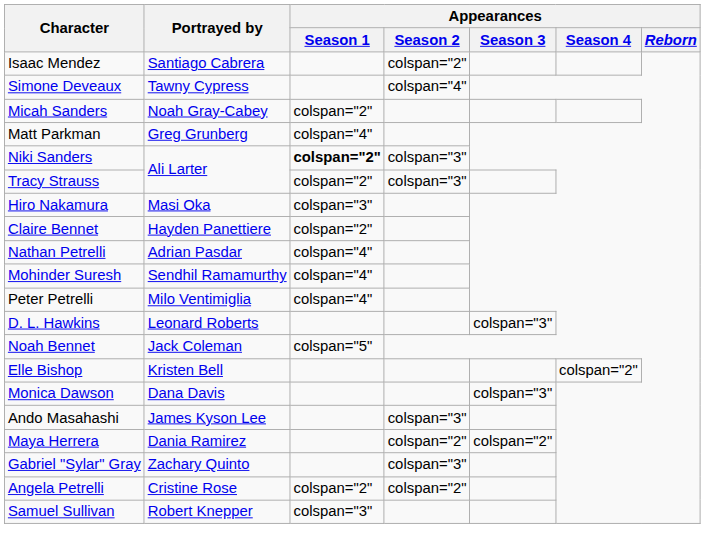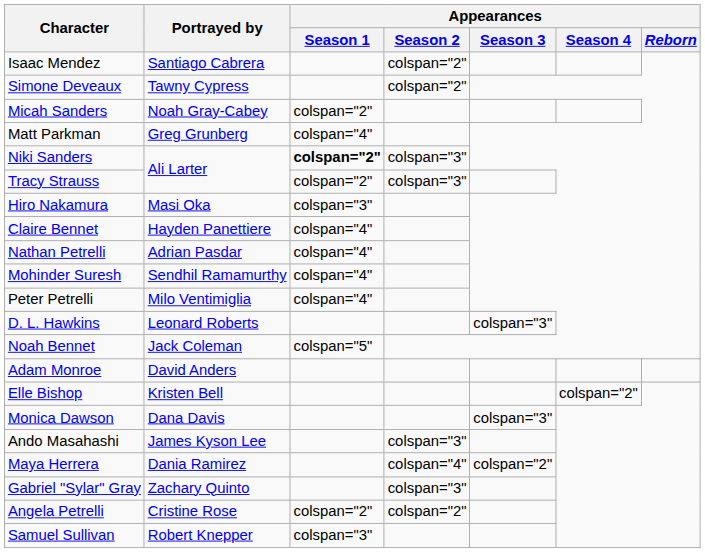(427, 87) colspan="4" -> (427, 87) colspan="2"
(333, 228) colspan="2" -> (333, 228) colspan="4"
+ row: (55, 370)
(427, 441) colspan="2" -> (427, 464) colspan="4"
